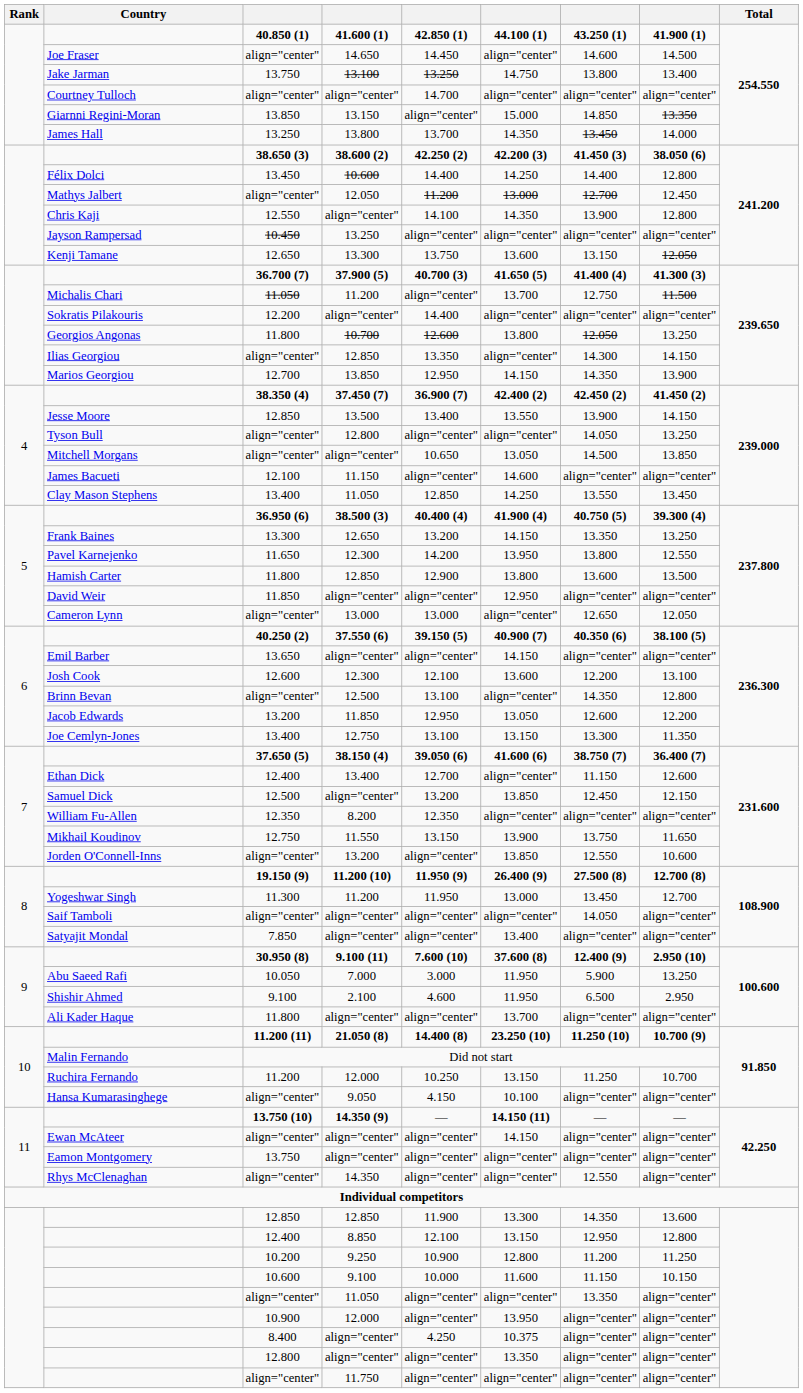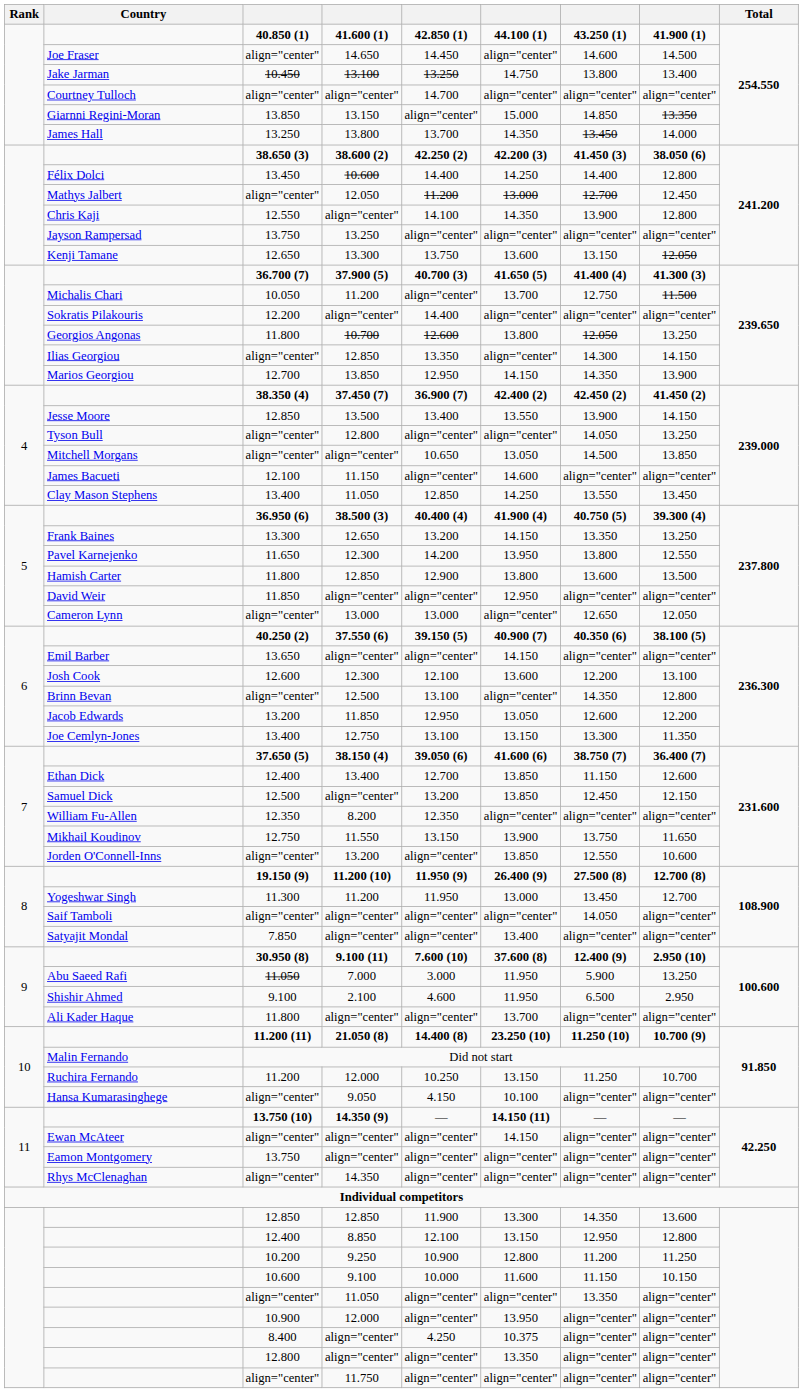(282, 74) 13.750 -> (282, 74) 10.450
(282, 235) 10.450 -> (282, 235) 13.750
(282, 295) 11.050 -> (282, 295) 10.050
(521, 776) align="center" -> (521, 776) 13.850
(282, 976) 10.050 -> (282, 976) 11.050
(600, 1177) 12.550 -> (600, 1177) align="center"
